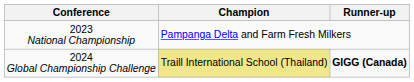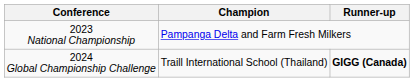(244, 63) khaki background -> (244, 63) no background
